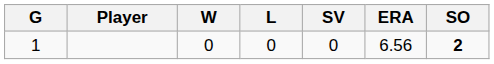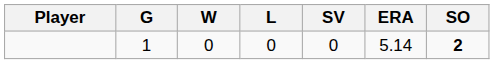columns swapped: (122, 17) <-> (36, 17)
(396, 44) 6.56 -> (396, 44) 5.14
